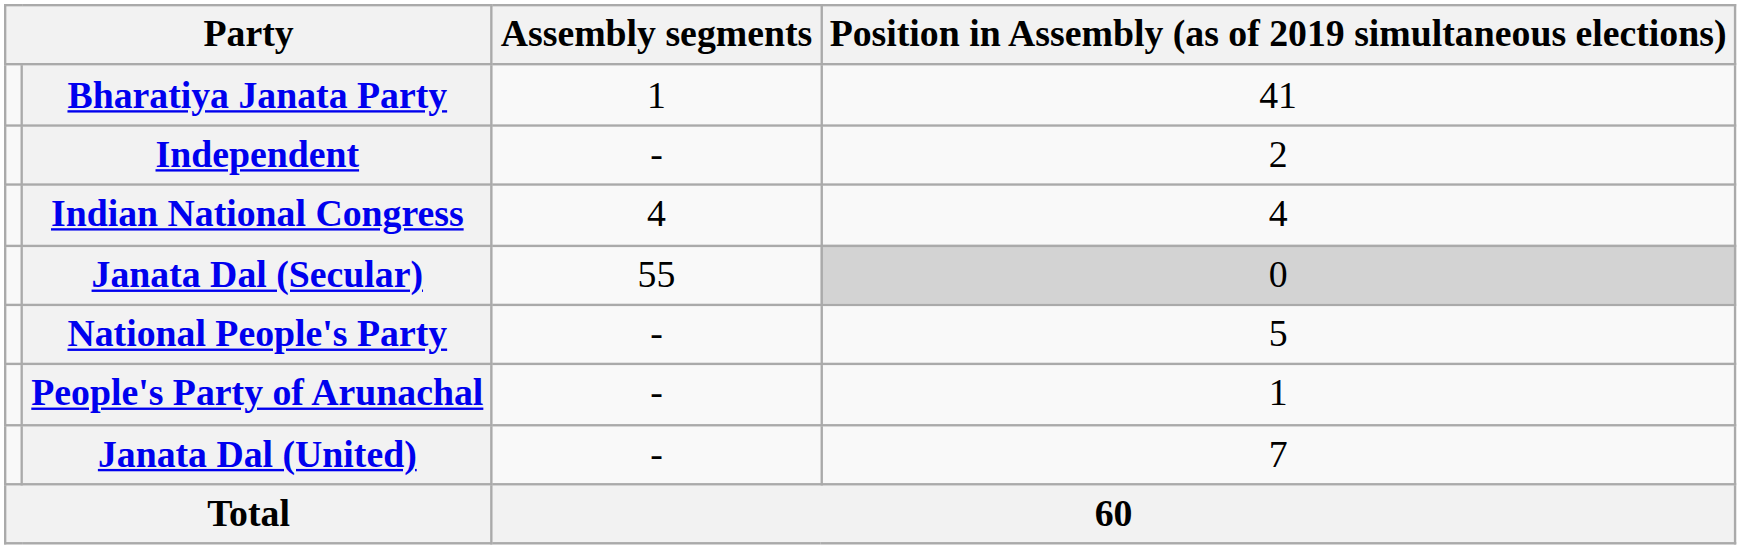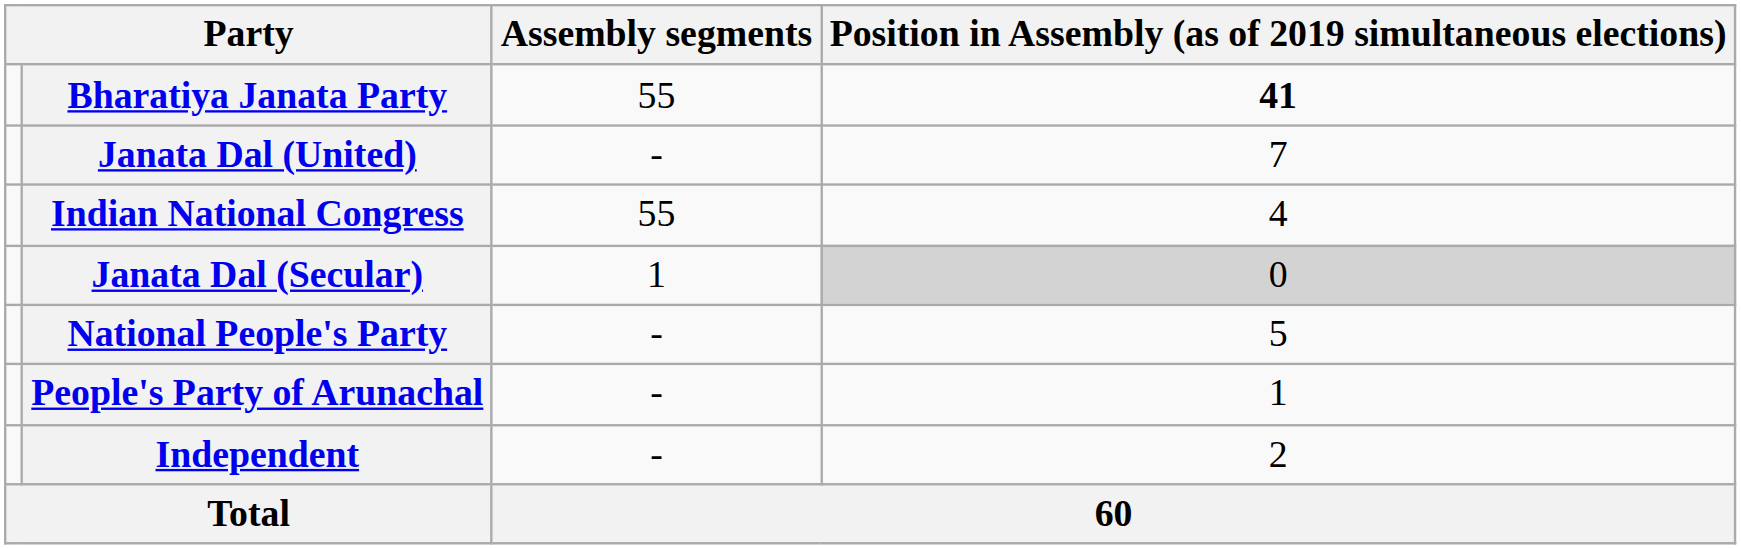(657, 94) 1 -> (657, 94) 55
(1278, 94) normal -> (1278, 94) bold
rows swapped: (257, 453) <-> (257, 154)
(657, 214) 4 -> (657, 214) 55
(657, 273) 55 -> (657, 273) 1
